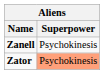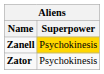(68, 45) no background -> (68, 45) gold background
(68, 61) lightsalmon background -> (68, 61) no background
